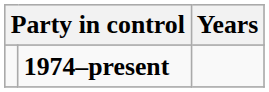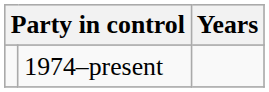(97, 65) bold -> (94, 65) normal
